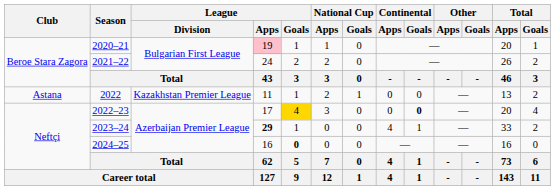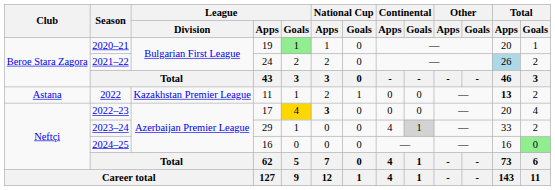(267, 45) pink background -> (267, 45) no background
(296, 45) no background -> (296, 45) lightgreen background
(506, 62) no background -> (506, 62) lightblue background
(506, 95) normal -> (506, 95) bold
(327, 111) normal -> (327, 111) bold
(419, 111) bold -> (419, 111) normal
(267, 128) bold -> (267, 128) normal
(419, 128) no background -> (419, 128) lightgrey background
(296, 144) bold -> (296, 144) normal
(535, 144) no background -> (535, 144) lightgreen background
